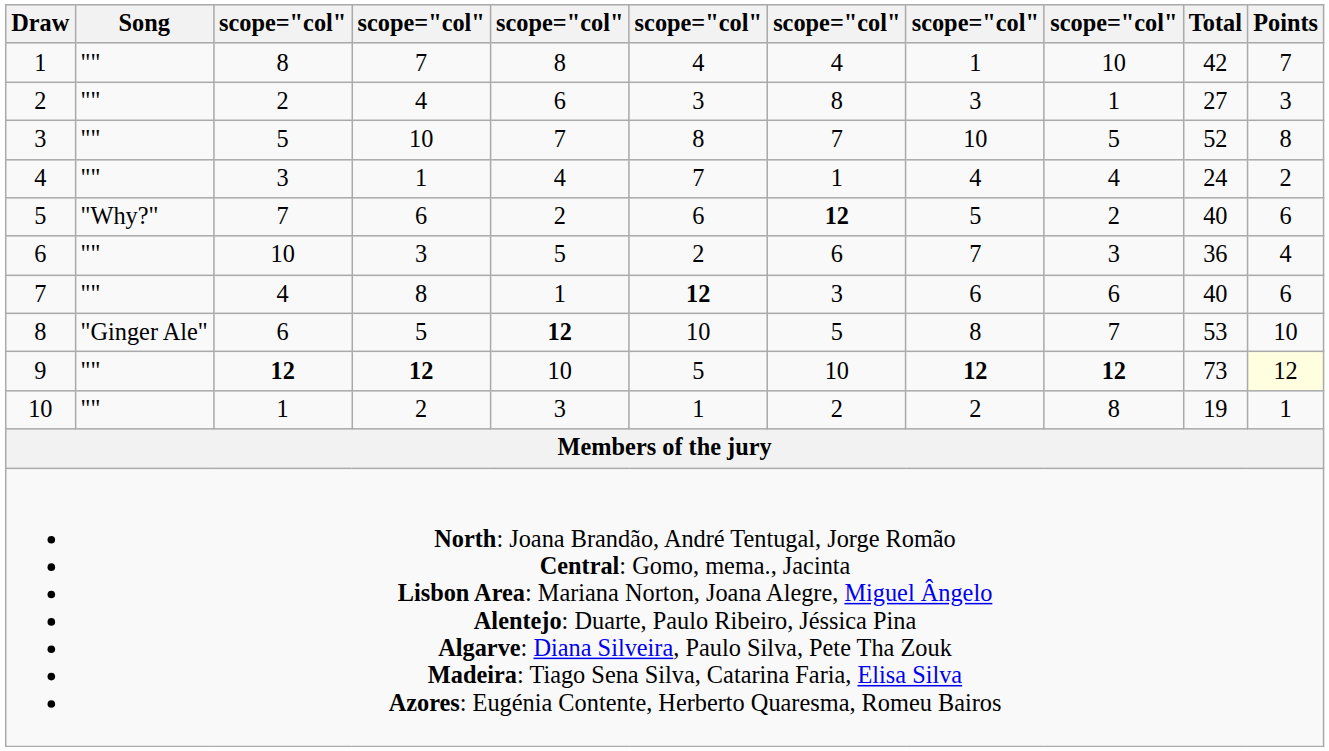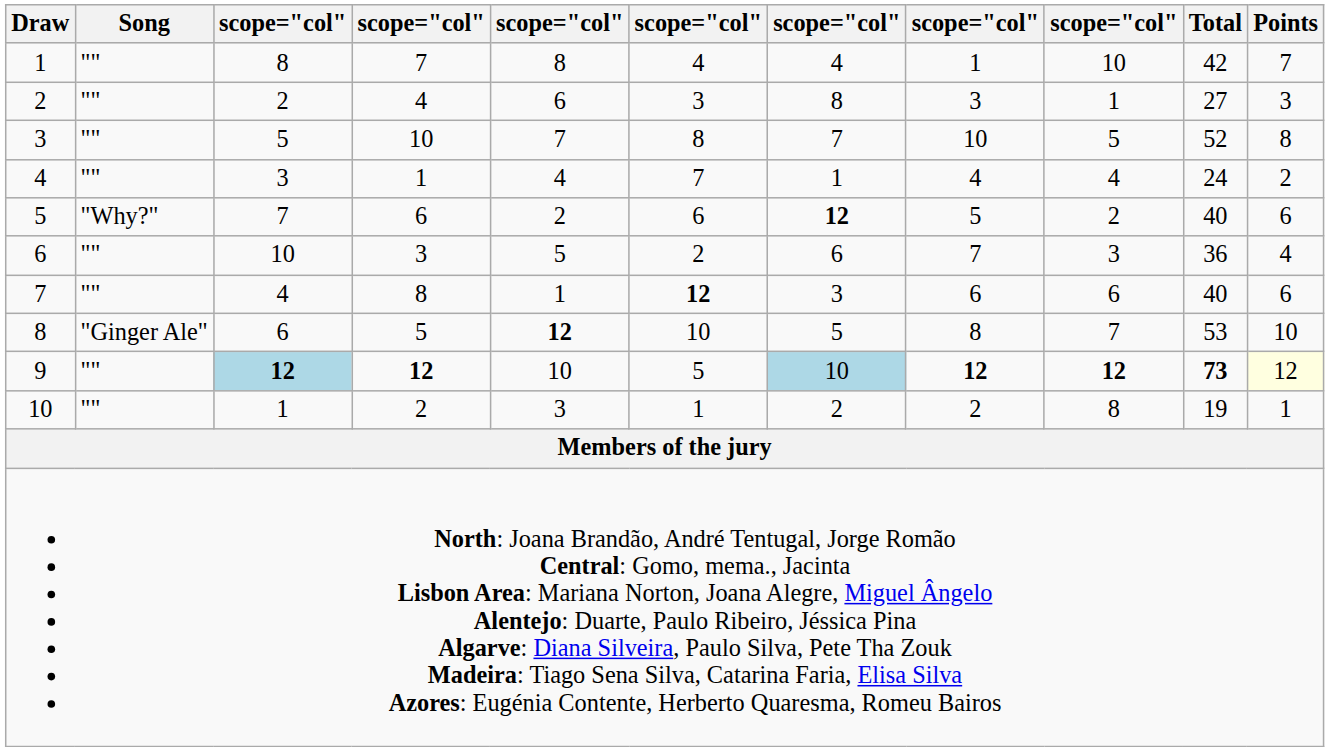(283, 370) no background -> (283, 370) lightblue background
(837, 370) no background -> (837, 370) lightblue background
(1215, 370) normal -> (1215, 370) bold
